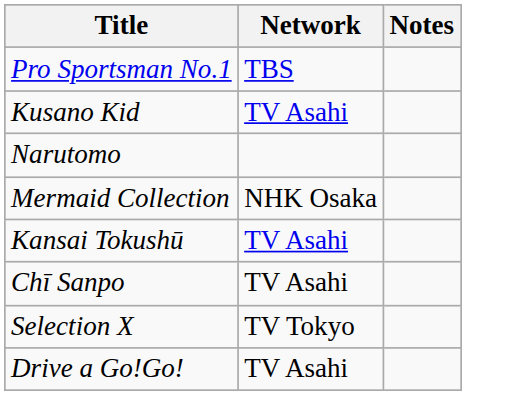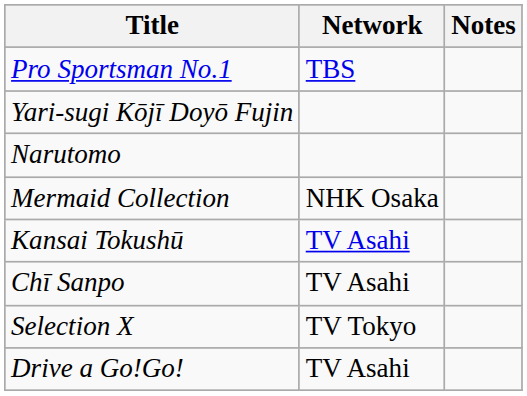- row: (75, 111)
+ row: (152, 111)
